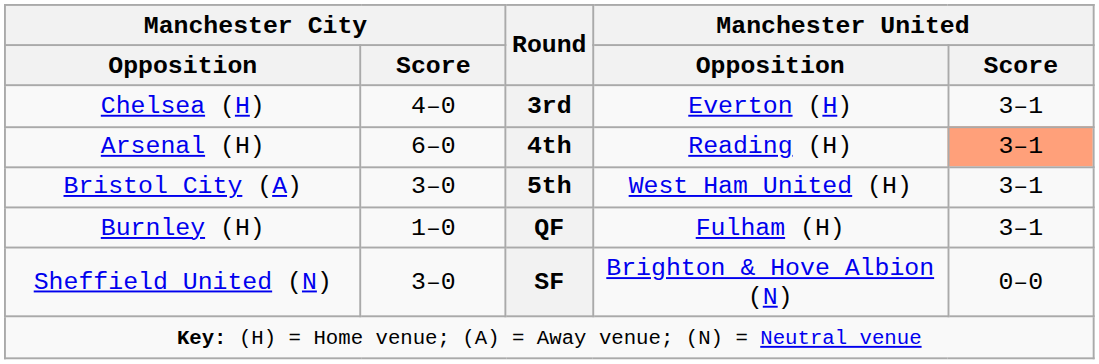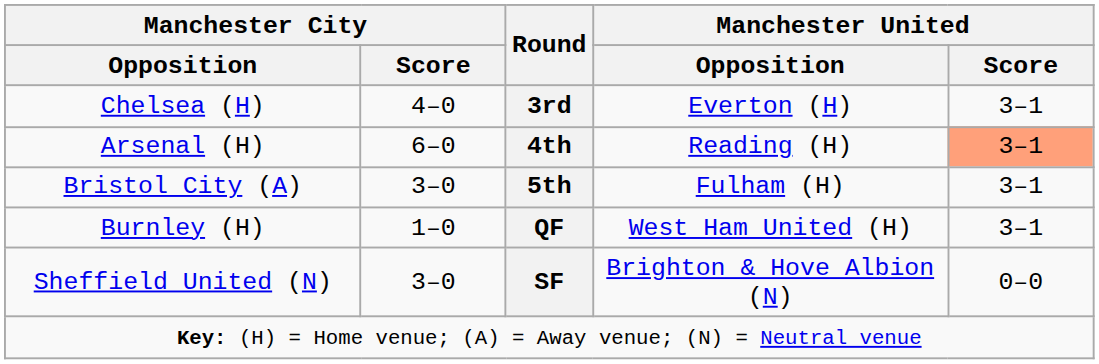(770, 187) West Ham United (H) -> (770, 187) Fulham (H)
(770, 228) Fulham (H) -> (770, 228) West Ham United (H)
